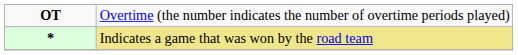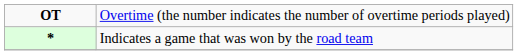(236, 38) khaki background -> (236, 38) no background
